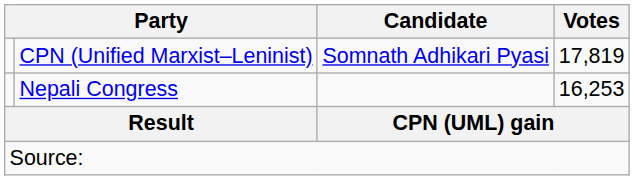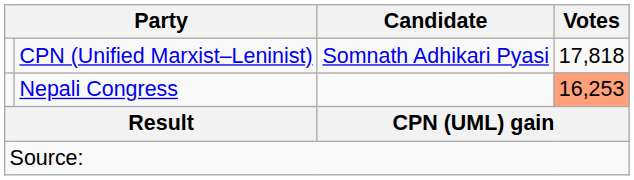(592, 55) 17,819 -> (592, 55) 17,818
(592, 89) no background -> (592, 89) lightsalmon background
